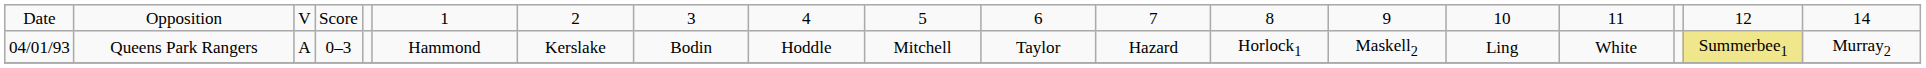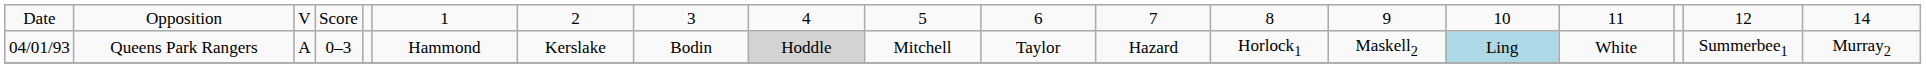(806, 48) no background -> (806, 48) lightgrey background
(1502, 48) no background -> (1502, 48) lightblue background
(1743, 48) khaki background -> (1743, 48) no background
